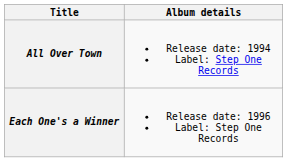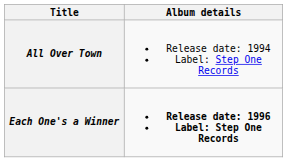(204, 128) normal -> (204, 128) bold
